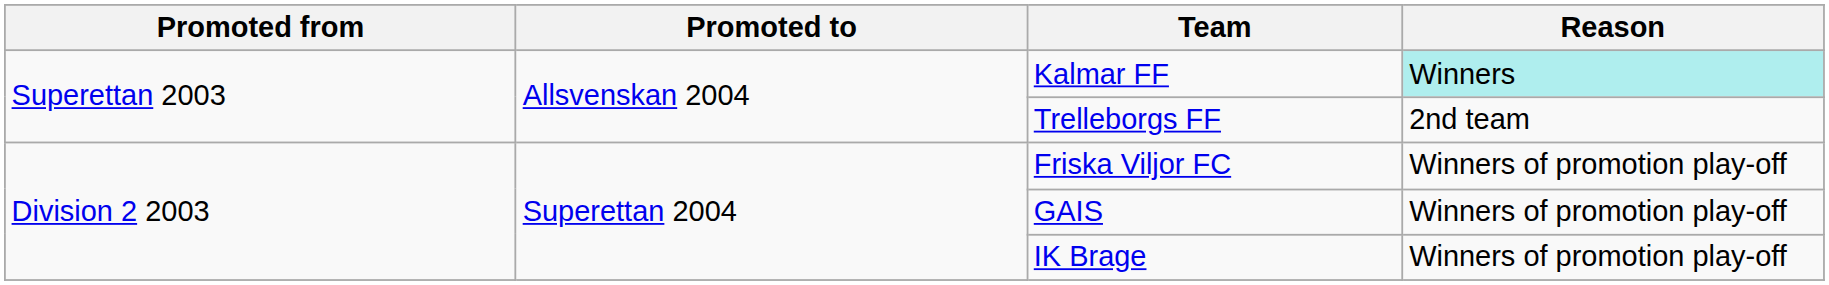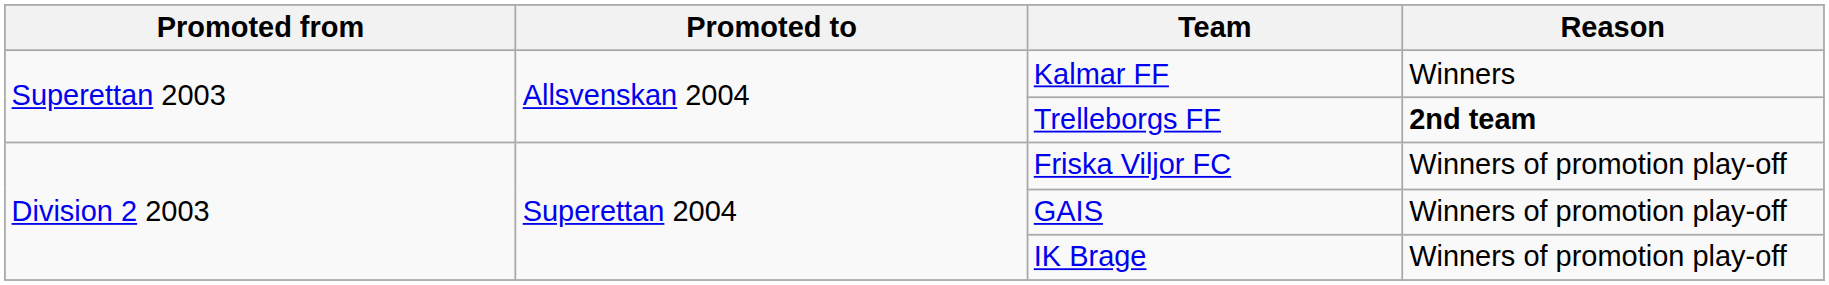(1462, 73) paleturquoise background -> (1462, 73) no background
(1470, 119) normal -> (1473, 119) bold
